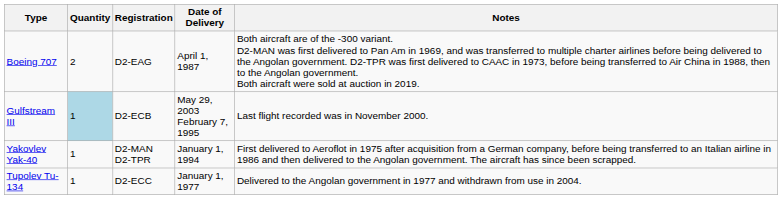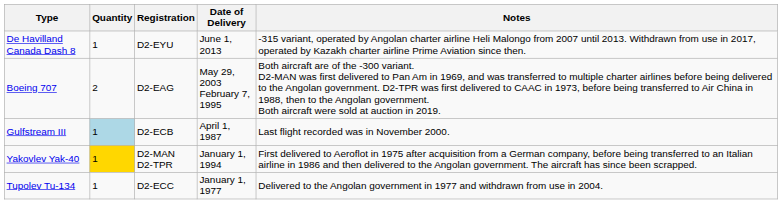+ row: (41, 44)
(193, 61) April 1, 1987 -> (225, 88) May 29, 2003 February 7, 1995
(203, 116) May 29, 2003 February 7, 1995 -> (215, 132) April 1, 1987
(73, 154) no background -> (95, 158) gold background
